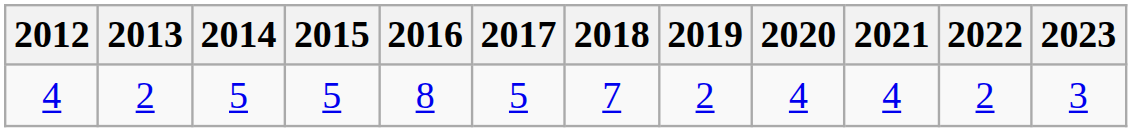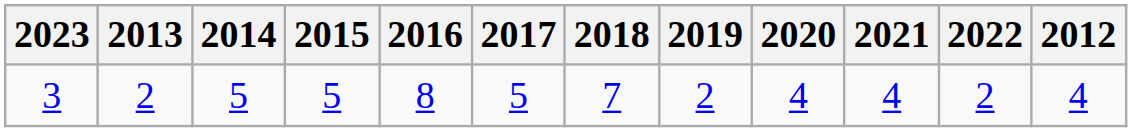columns swapped: (52, 34) <-> (1078, 34)
